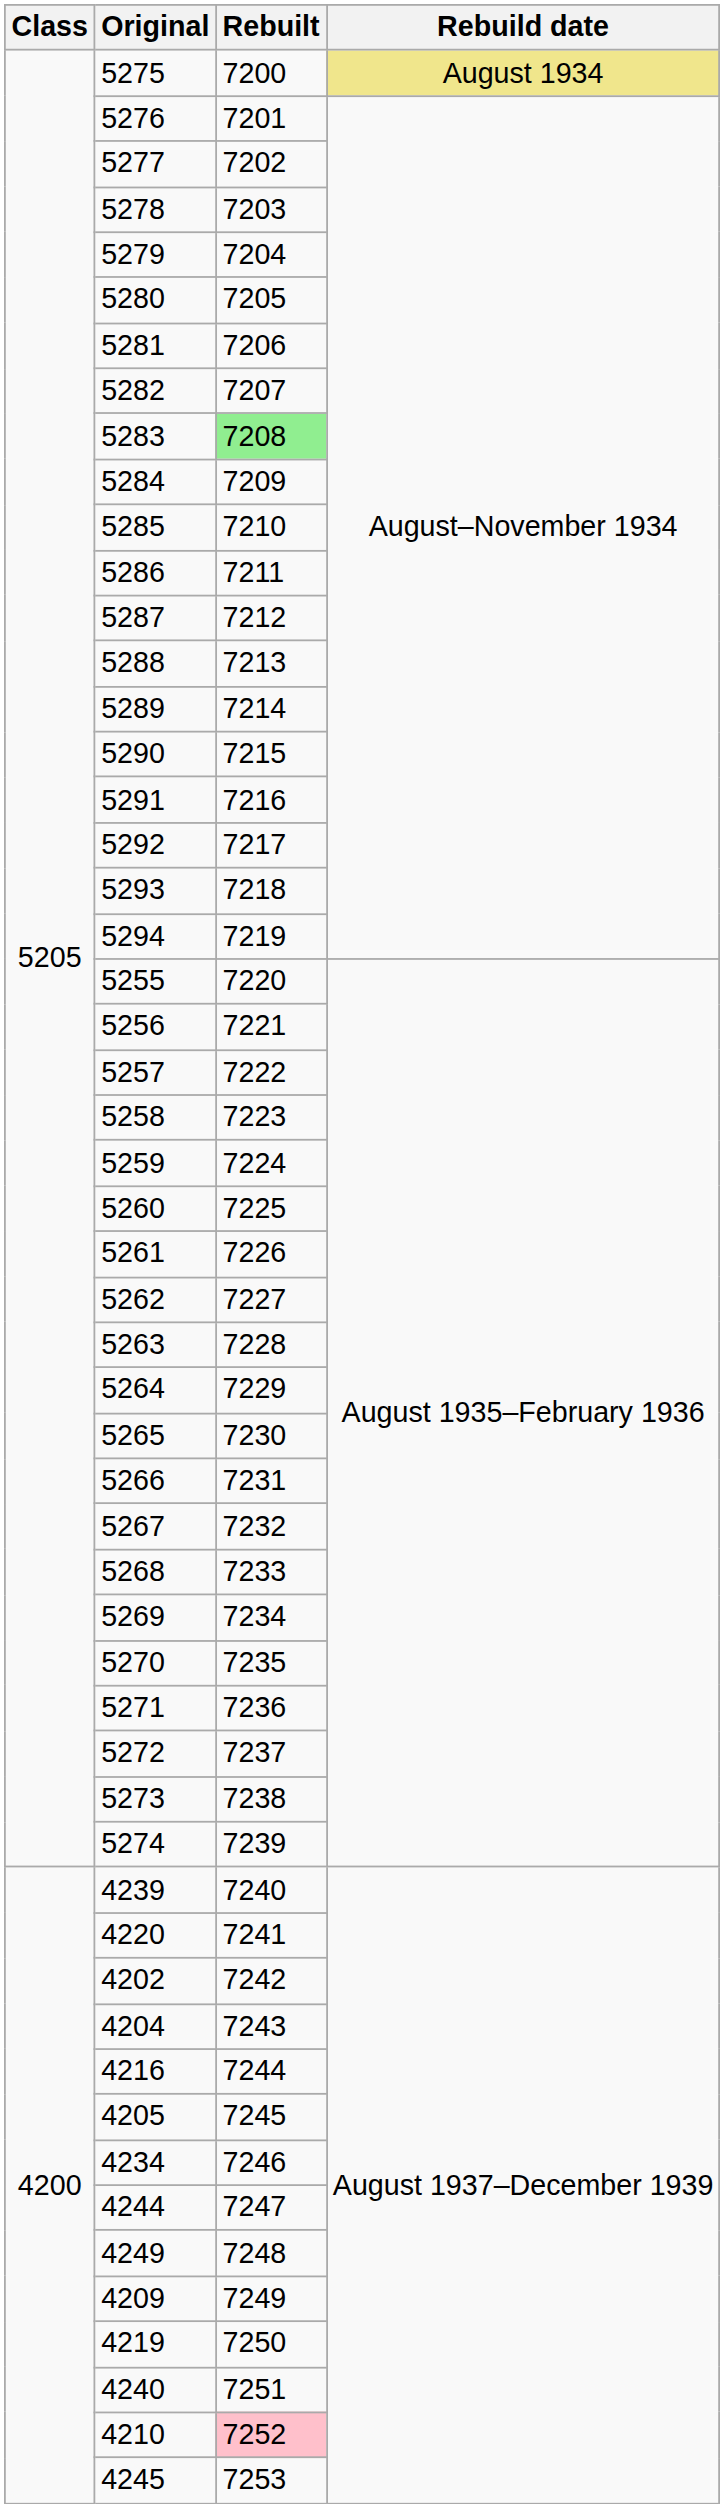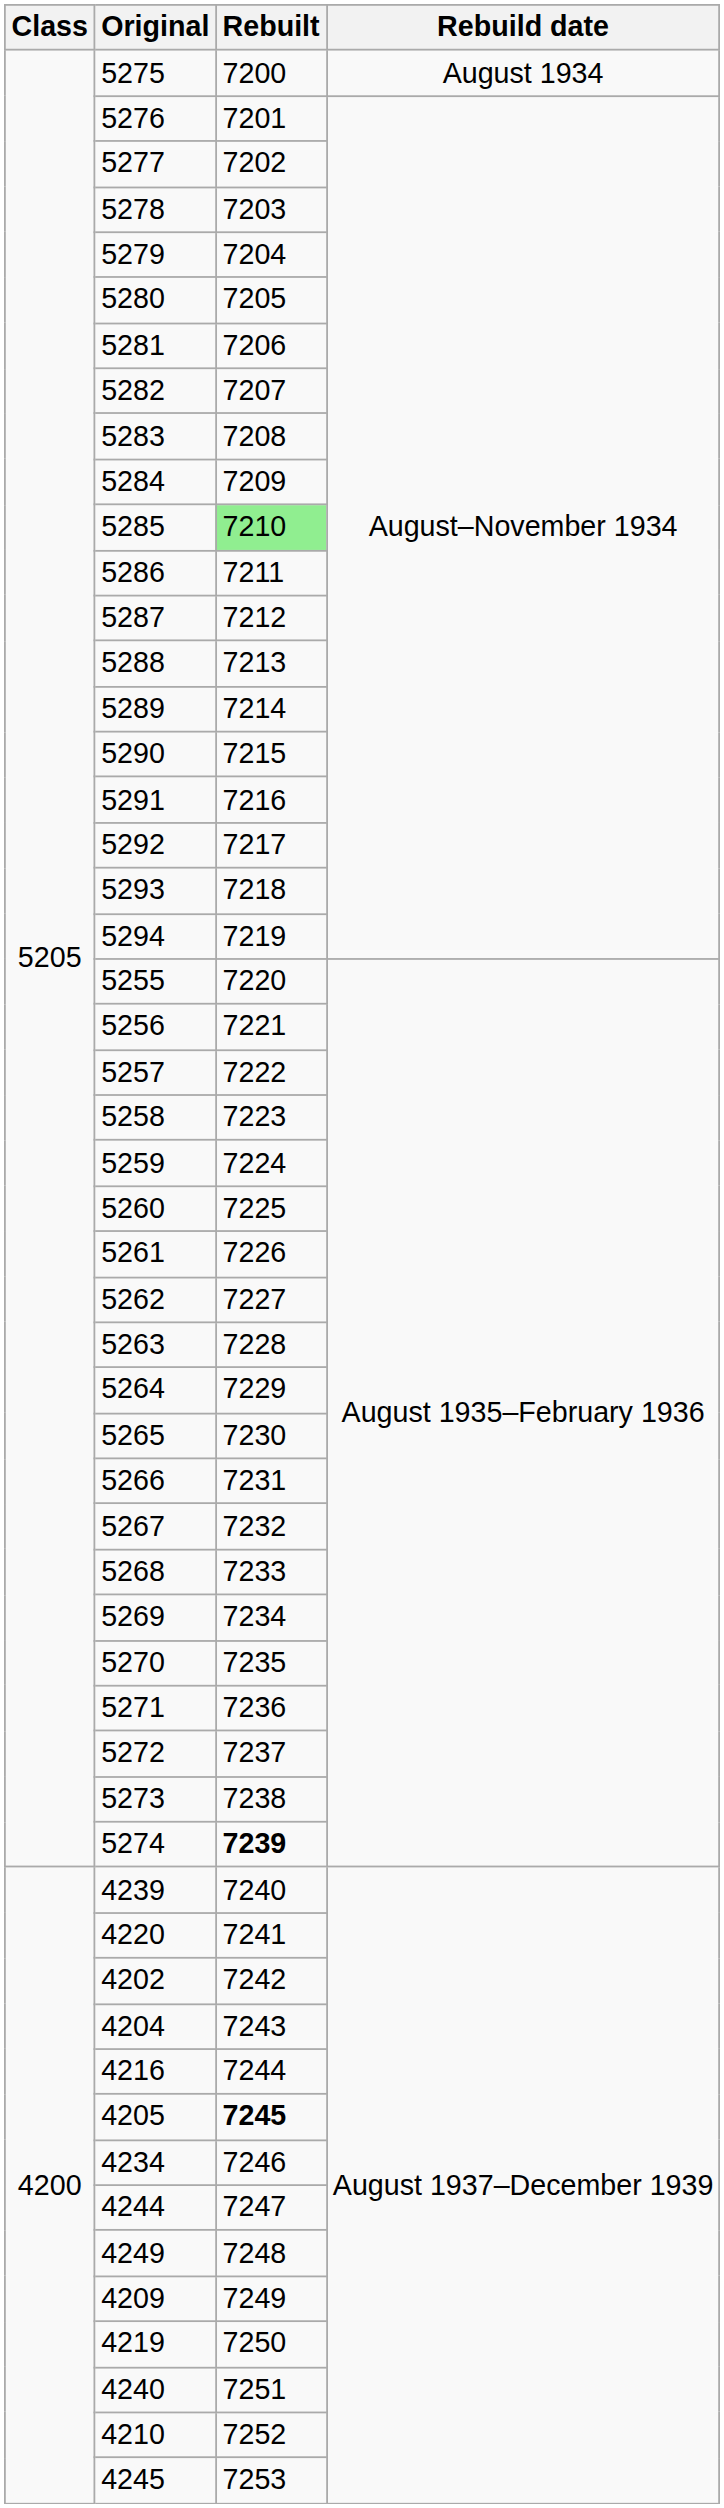(523, 72) khaki background -> (523, 72) no background
(254, 436) lightgreen background -> (254, 436) no background
(254, 526) no background -> (254, 526) lightgreen background
(254, 1844) normal -> (254, 1844) bold
(254, 2116) normal -> (254, 2116) bold
(254, 2434) pink background -> (254, 2434) no background
